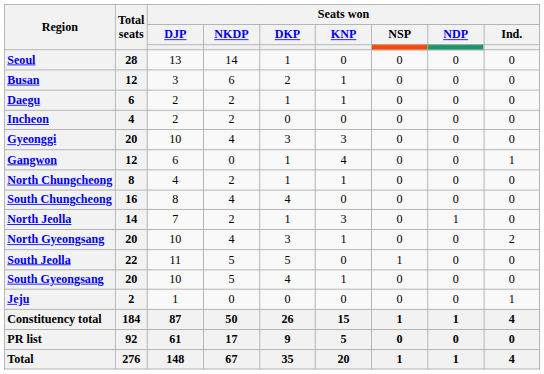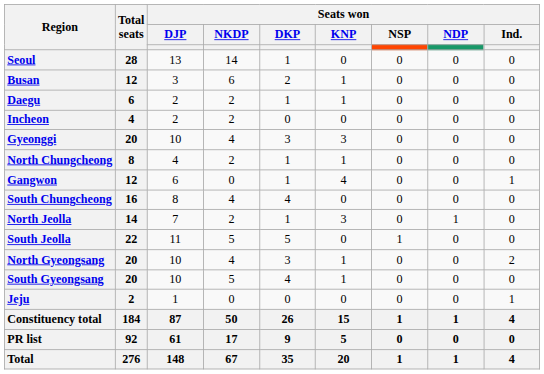rows swapped: (32, 160) <-> (60, 180)
rows swapped: (39, 259) <-> (56, 239)
